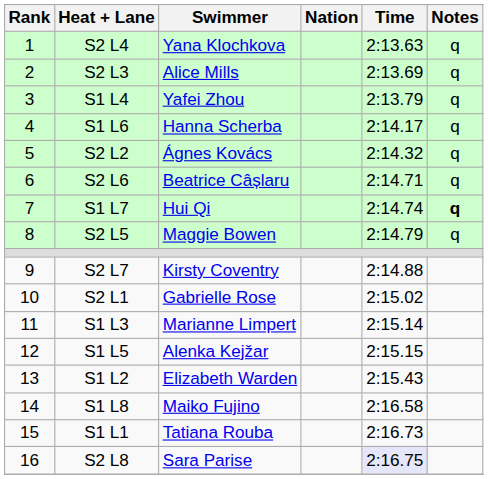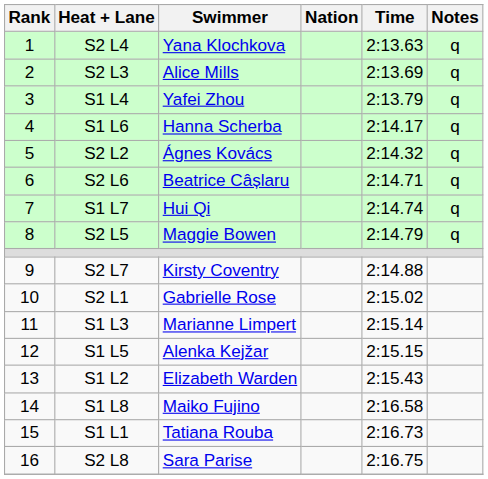(455, 208) bold -> (455, 208) normal
(395, 460) lavender background -> (395, 460) no background
